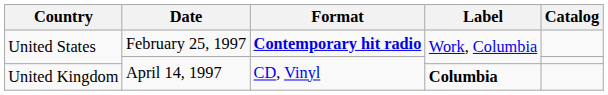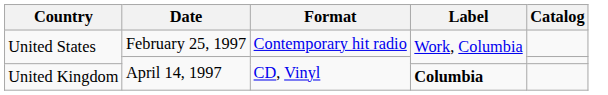(337, 43) bold -> (330, 43) normal
